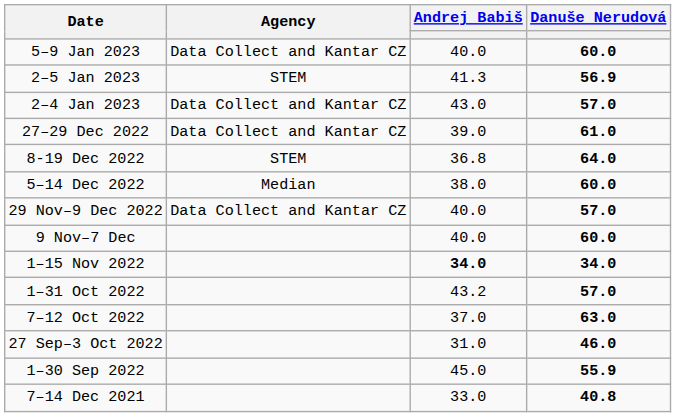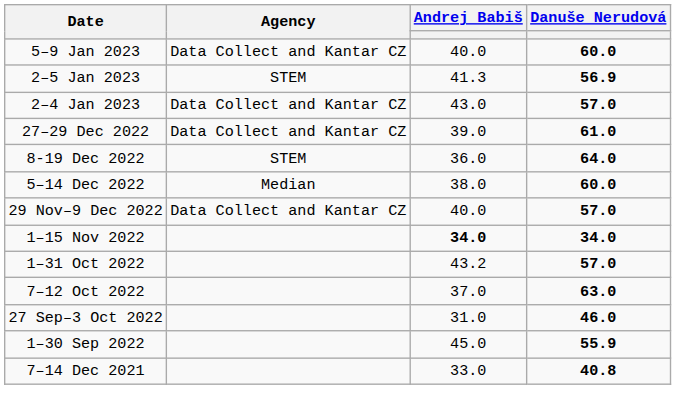(468, 158) 36.8 -> (468, 158) 36.0
- row: (86, 238)
